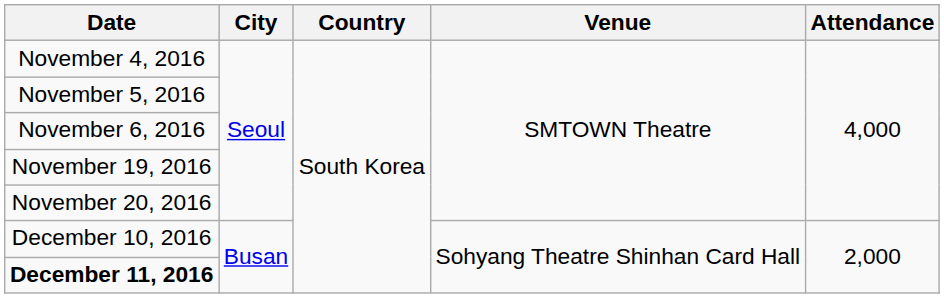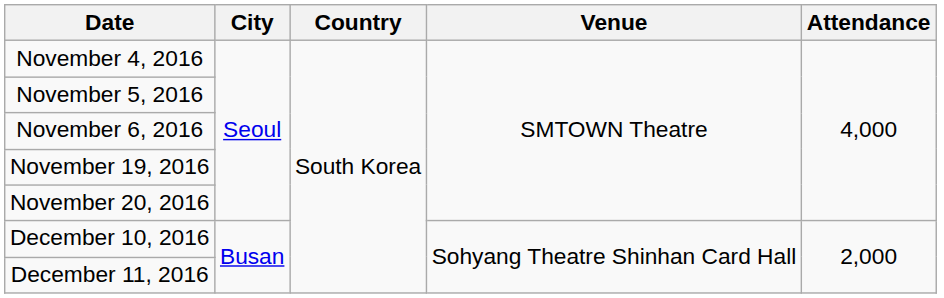(112, 274) bold -> (110, 274) normal
